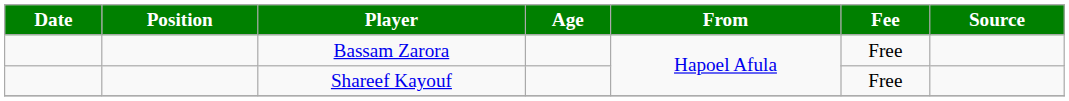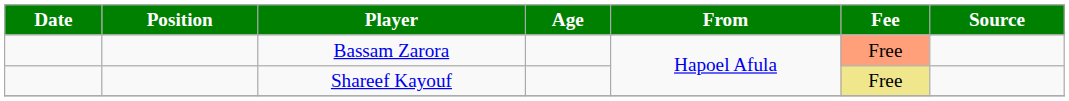(885, 50) no background -> (885, 50) lightsalmon background
(885, 80) no background -> (885, 80) khaki background
